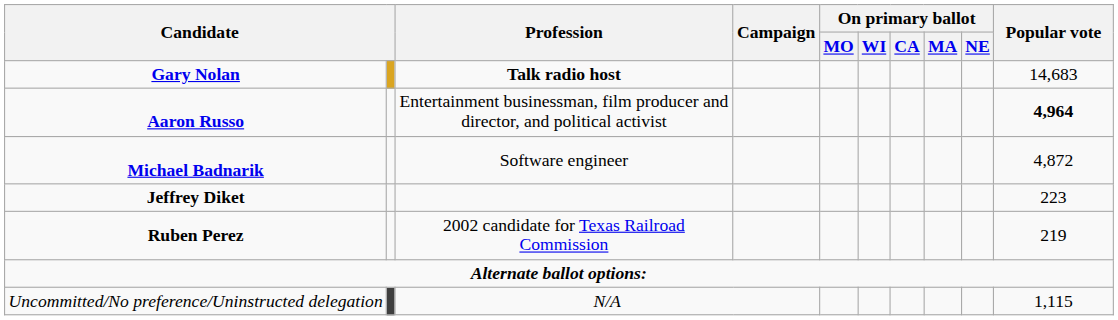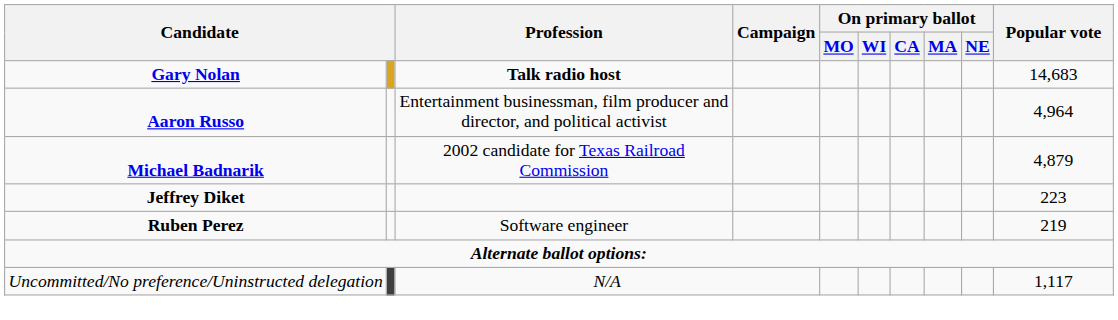(1053, 112) bold -> (1053, 112) normal
(564, 159) Software engineer -> (564, 159) 2002 candidate for Texas Railroad Commission
(1053, 159) 4,872 -> (1053, 159) 4,879
(564, 235) 2002 candidate for Texas Railroad Commission -> (564, 225) Software engineer
(1053, 301) 1,115 -> (1053, 281) 1,117
